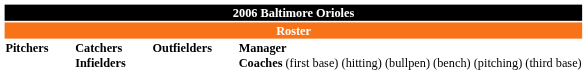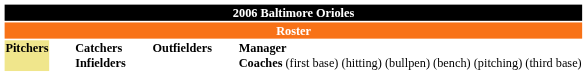(27, 48) no background -> (27, 48) khaki background
